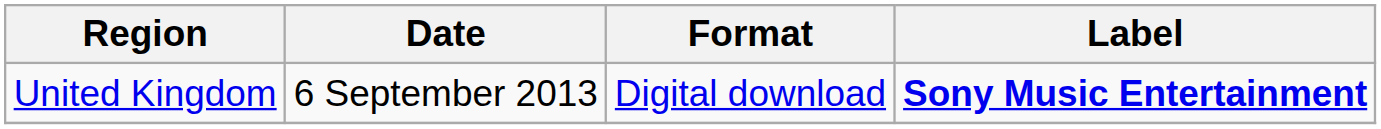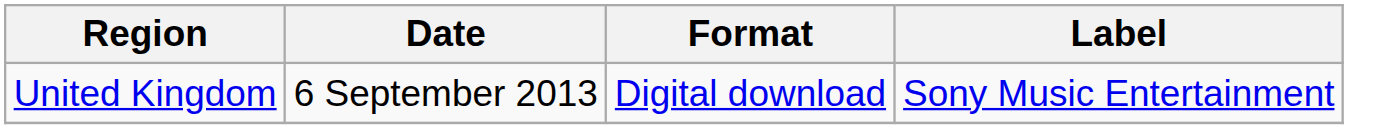(1135, 92) bold -> (1119, 92) normal
